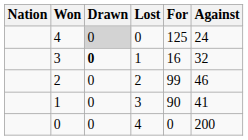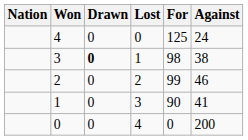(91, 37) lightgrey background -> (91, 37) no background
(174, 59) 16 -> (174, 59) 98
(201, 59) 32 -> (201, 59) 38
